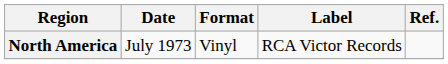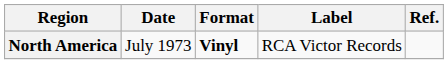(218, 44) normal -> (219, 44) bold
